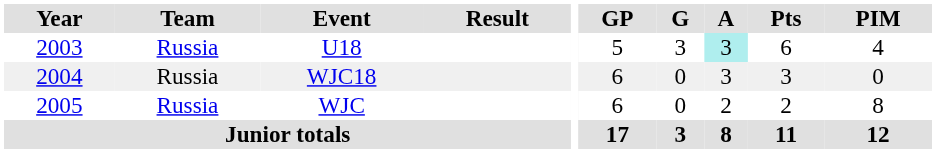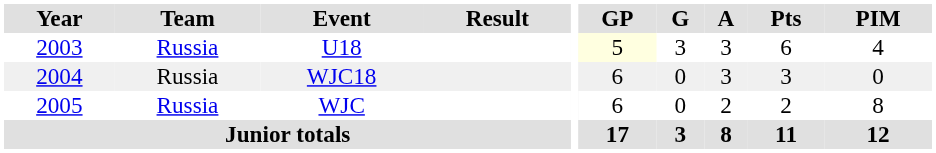(617, 47) no background -> (617, 47) lightyellow background
(726, 47) paleturquoise background -> (726, 47) no background
